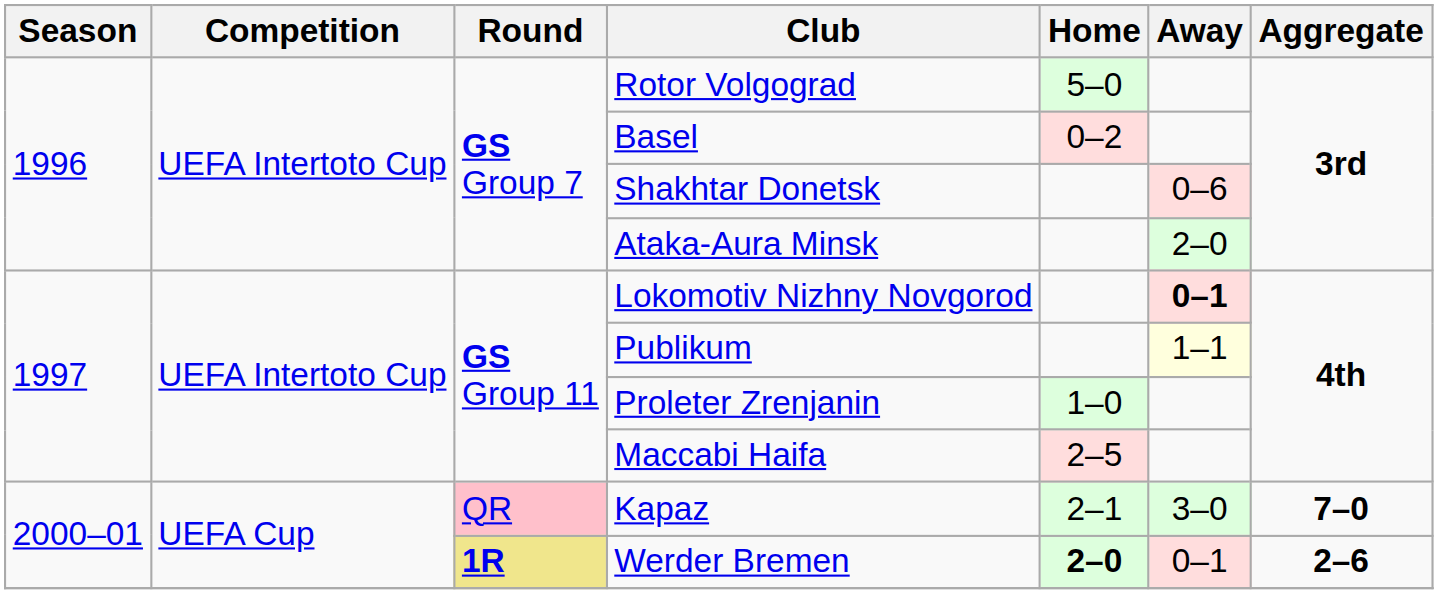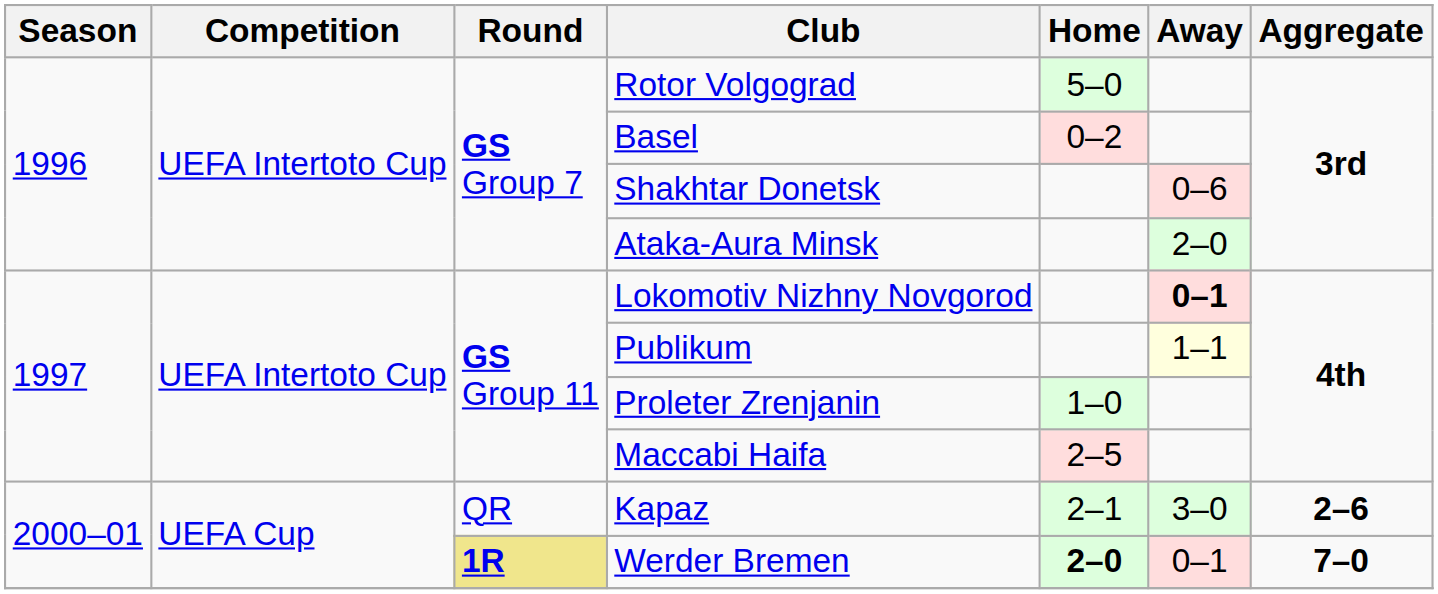(487, 508) pink background -> (487, 508) no background
(1341, 508) 7–0 -> (1341, 508) 2–6
(1341, 561) 2–6 -> (1341, 561) 7–0
